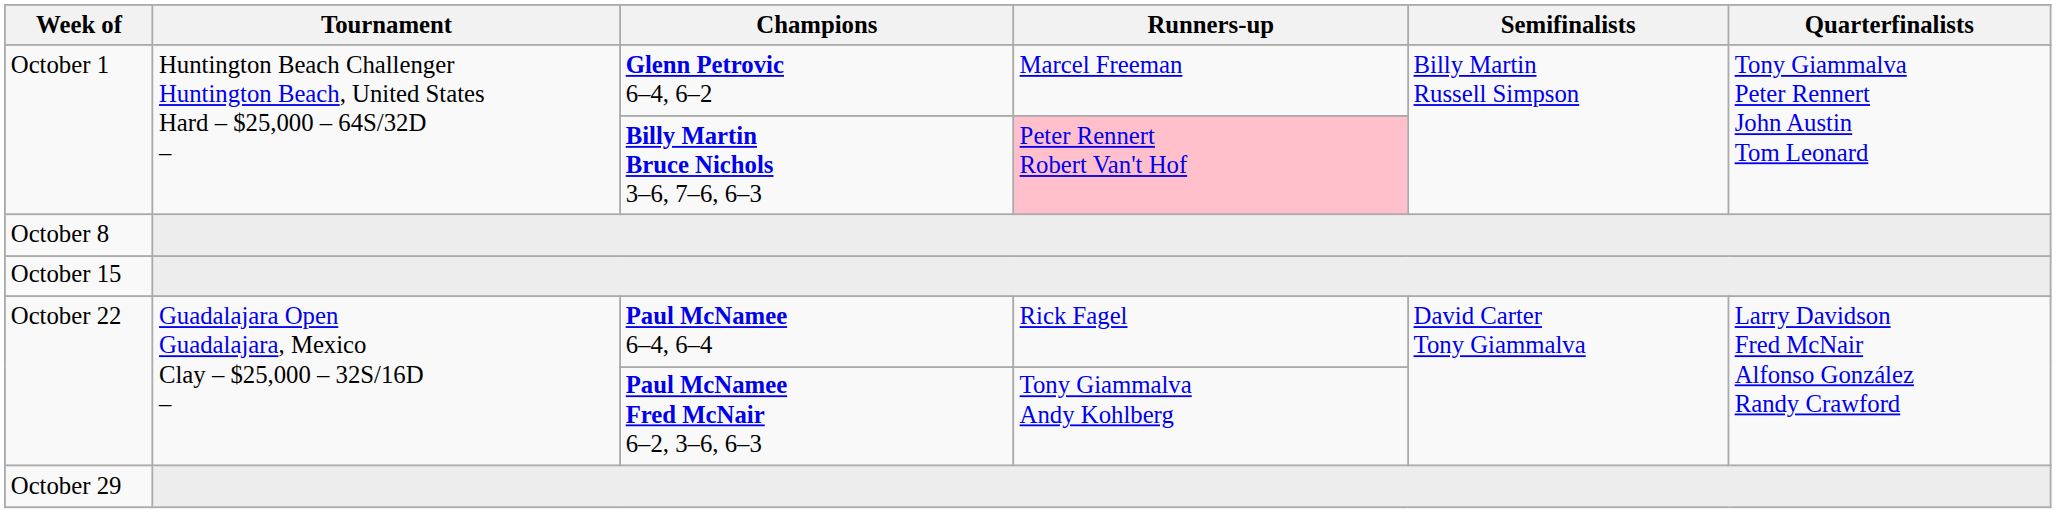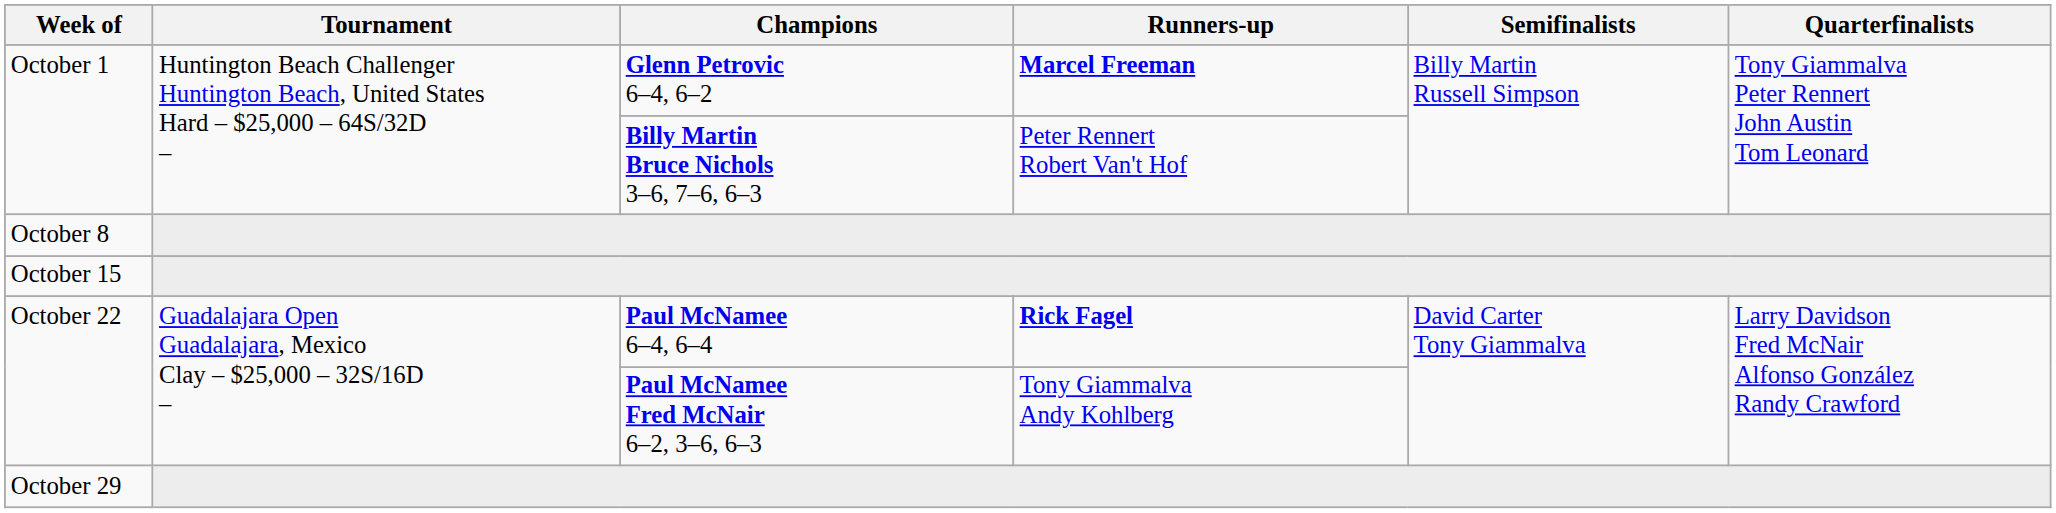(1101, 65) normal -> (1107, 65) bold
(1103, 149) pink background -> (1103, 149) no background
(1074, 316) normal -> (1076, 316) bold
